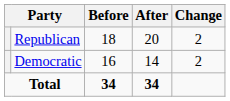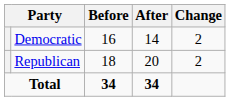rows swapped: (47, 38) <-> (48, 61)
